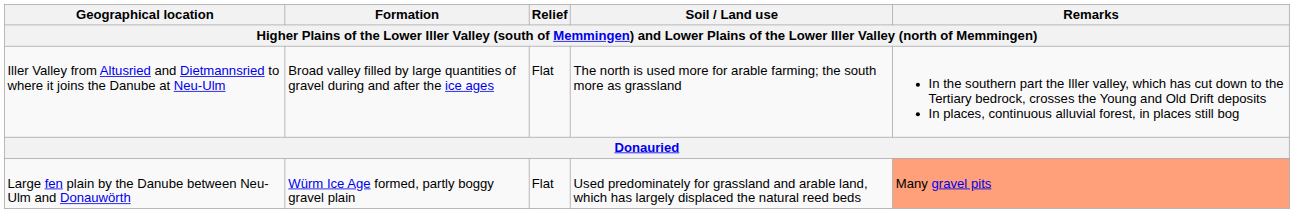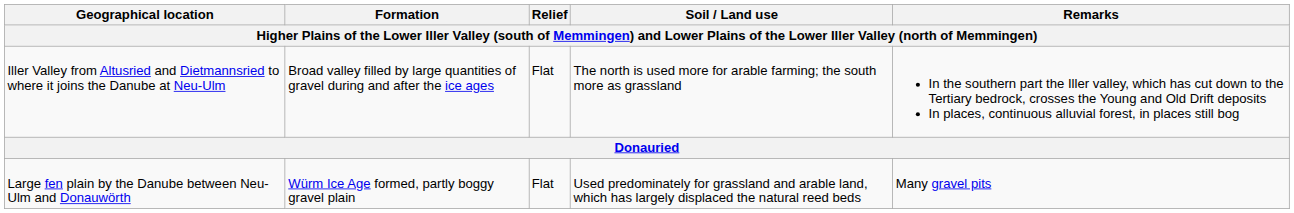(944, 183) lightsalmon background -> (944, 183) no background
